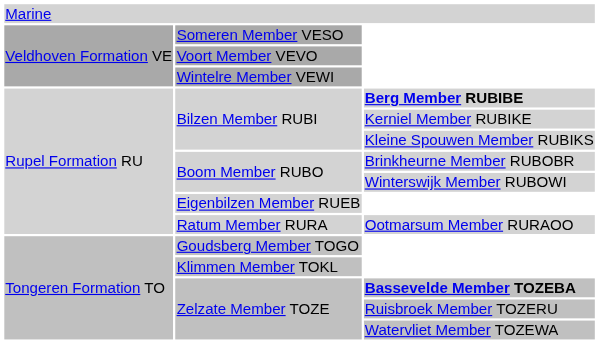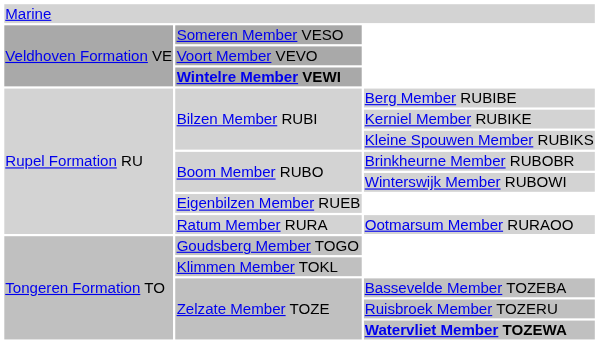(255, 77) normal -> (259, 77) bold
(444, 98) bold -> (441, 98) normal
(470, 288) bold -> (466, 288) normal
(462, 330) normal -> (466, 330) bold
